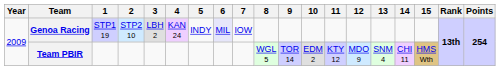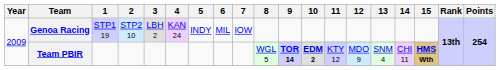(223, 30) lavender background -> (223, 30) no background
(290, 53) normal -> (290, 53) bold
(313, 53) normal -> (313, 53) bold
(426, 53) normal -> (426, 53) bold
